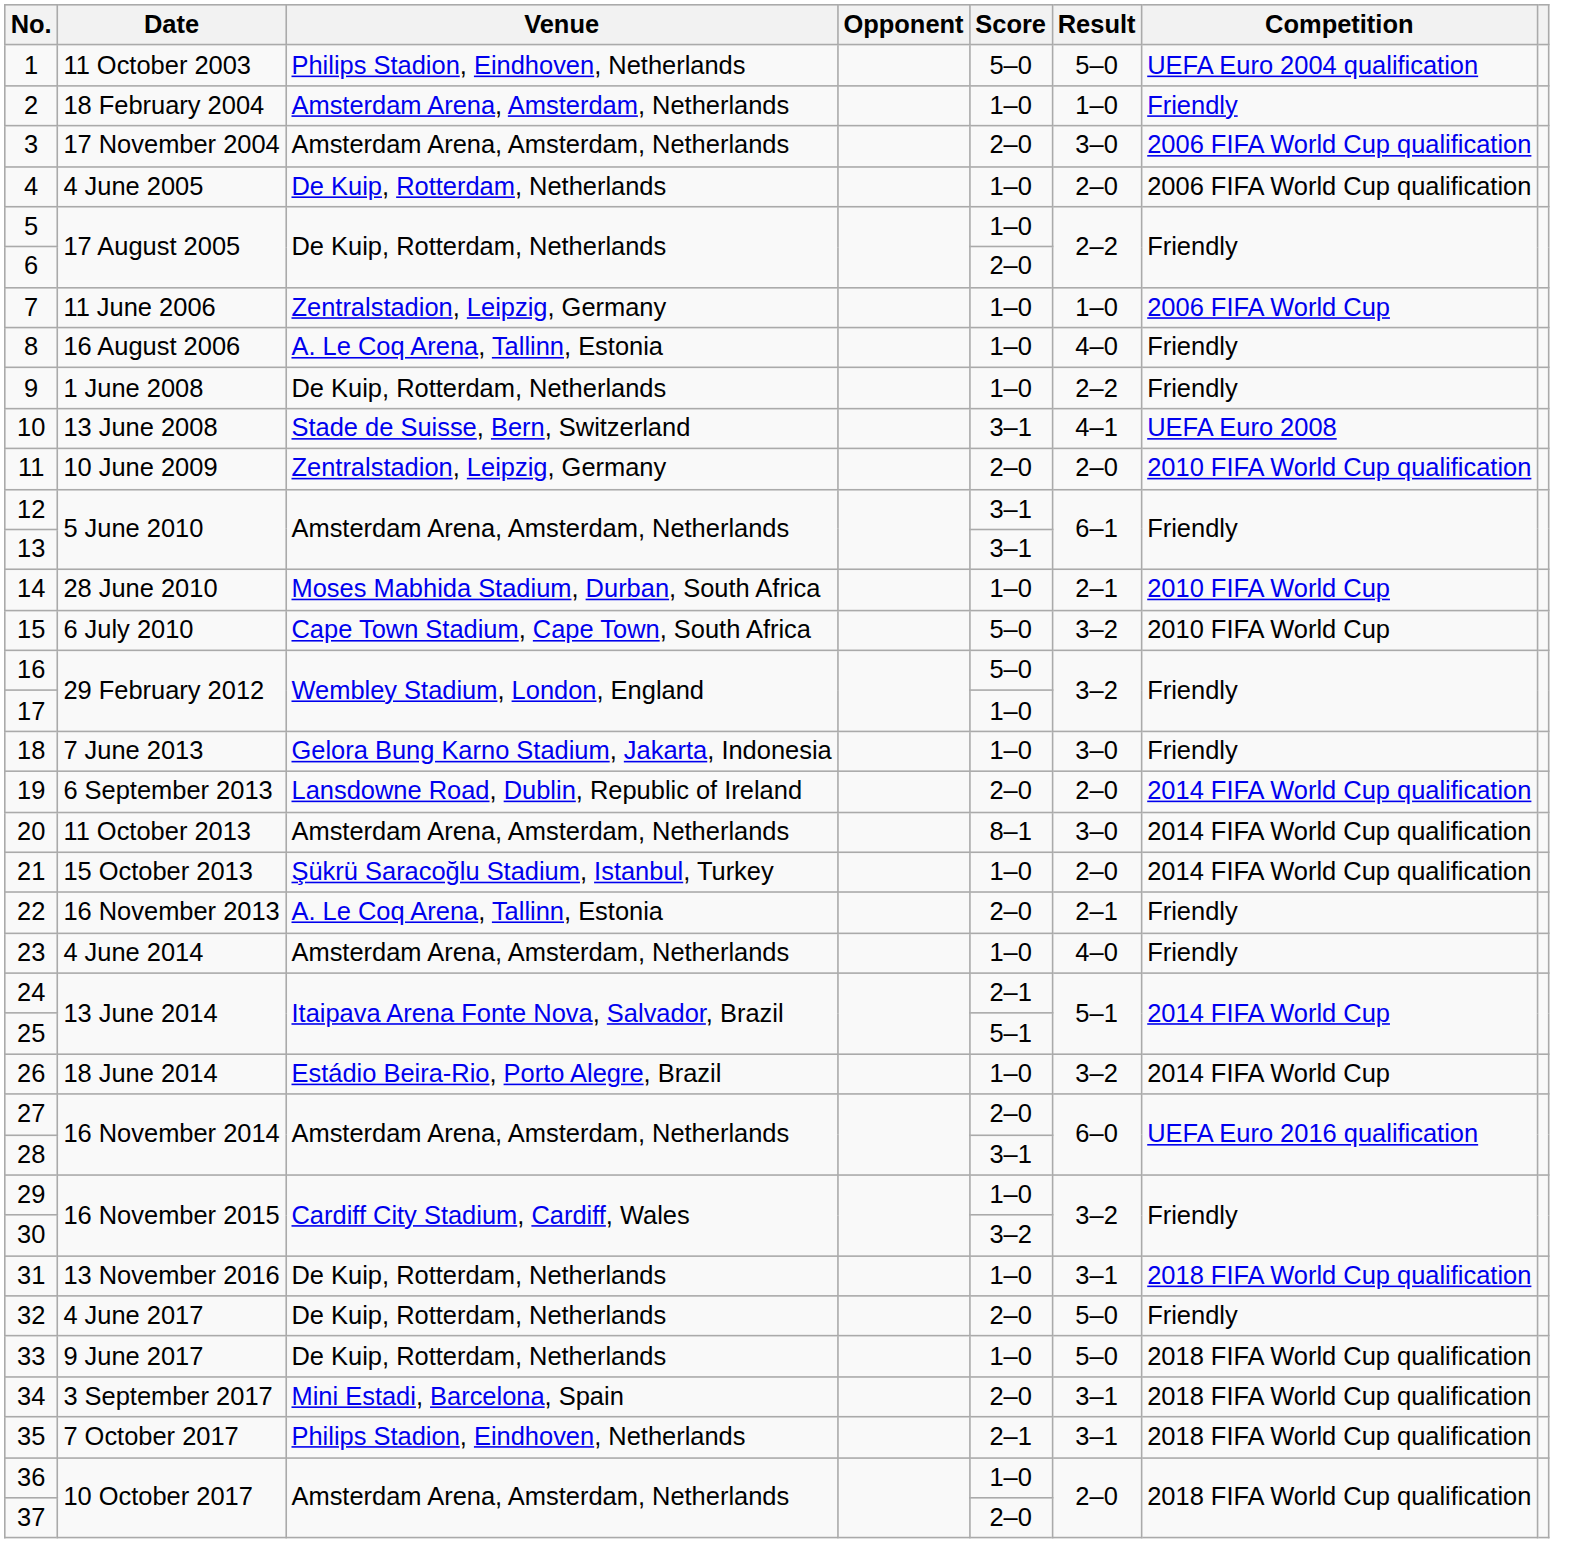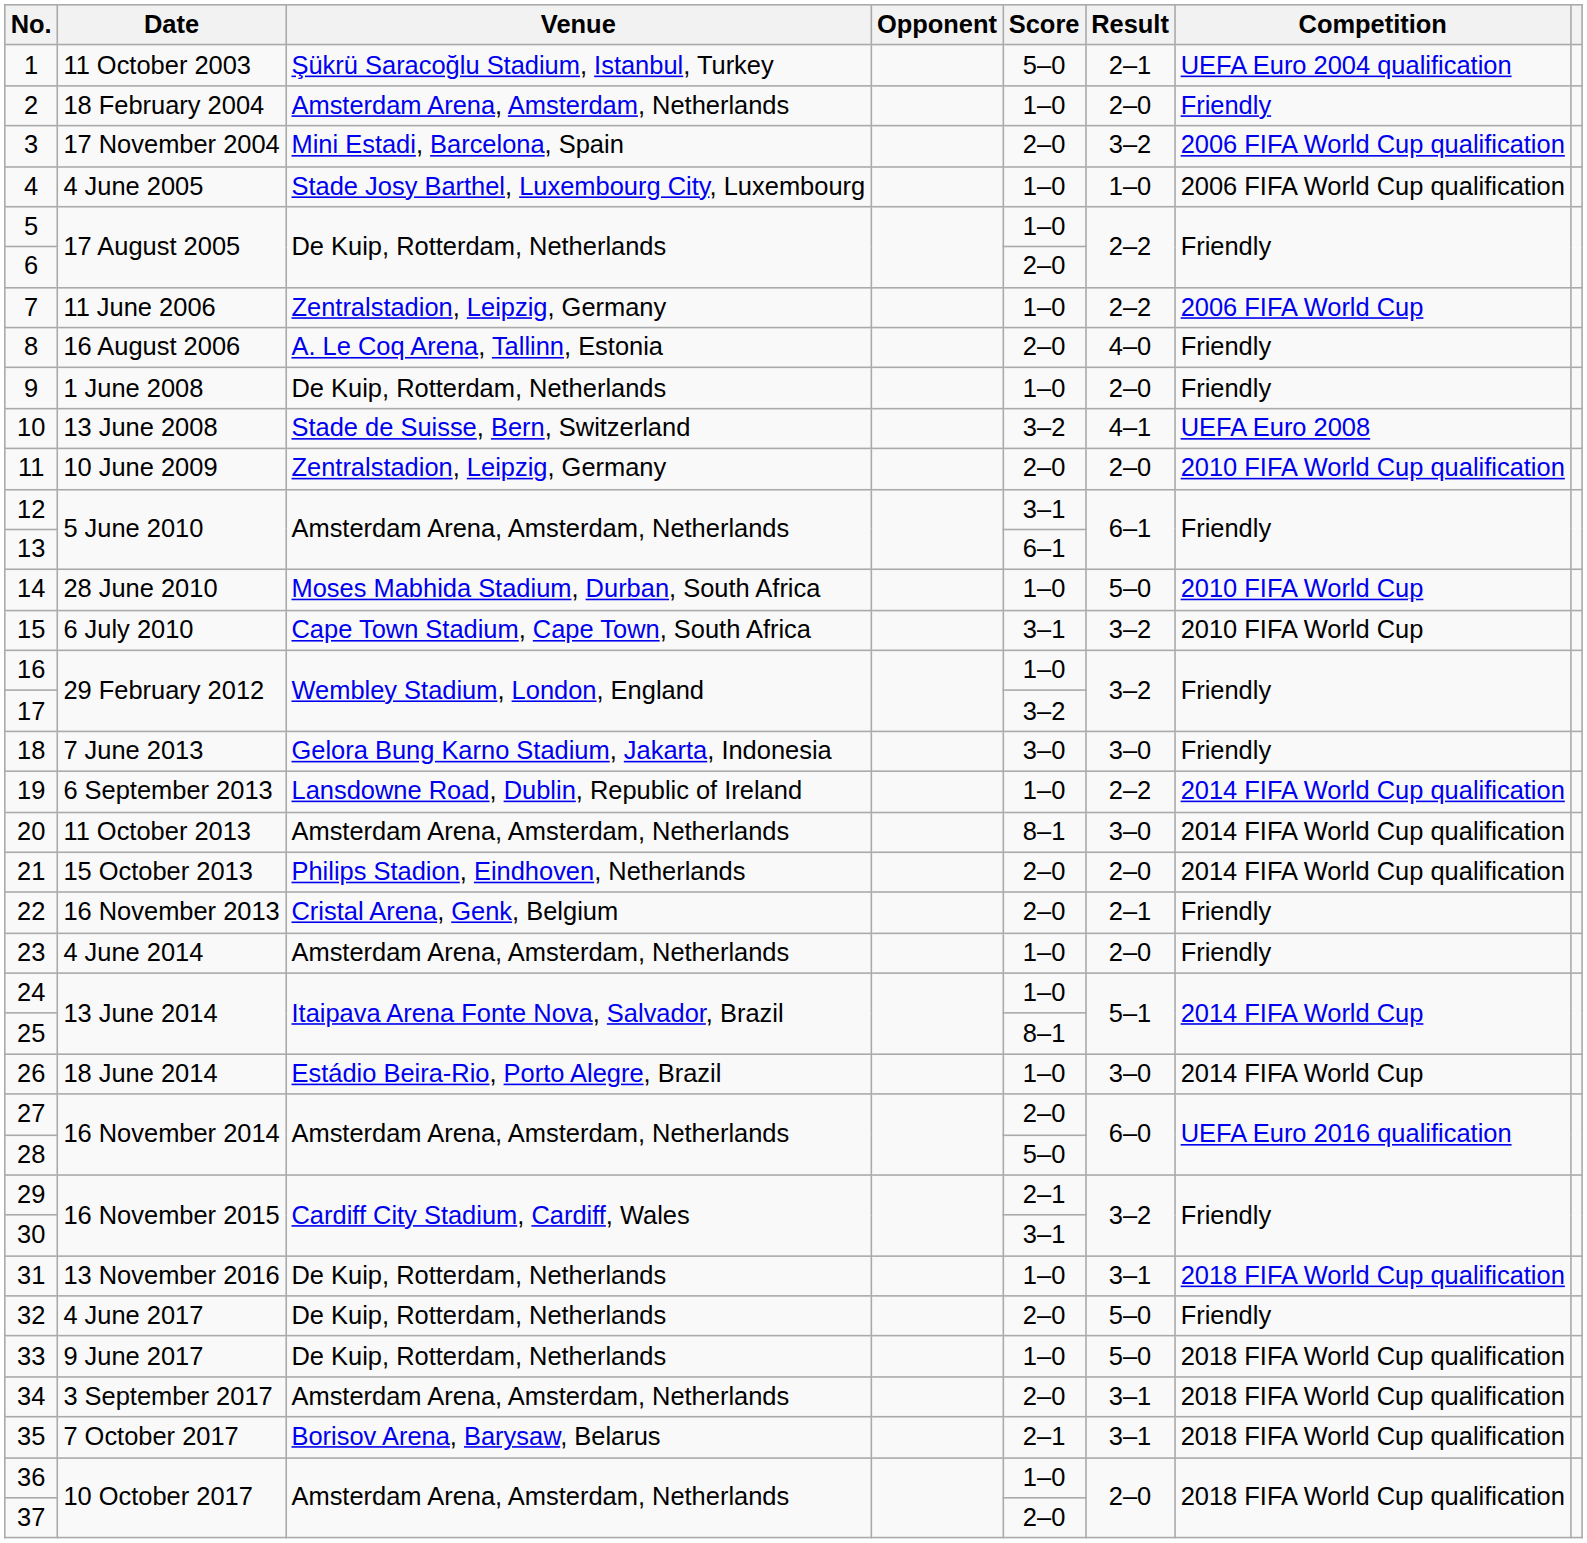(518, 65) Philips Stadion, Eindhoven, Netherlands -> (533, 65) Şükrü Saracoğlu Stadium, Istanbul, Turkey
(1097, 65) 5–0 -> (1130, 65) 2–1
(1097, 105) 1–0 -> (1130, 105) 2–0
(540, 145) Amsterdam Arena, Amsterdam, Netherlands -> (458, 145) Mini Estadi, Barcelona, Spain
(1097, 145) 3–0 -> (1130, 145) 3–2
(479, 186) De Kuip, Rotterdam, Netherlands -> (578, 186) Stade Josy Barthel, Luxembourg City, Luxembourg
(1097, 186) 2–0 -> (1130, 186) 1–0
(1097, 307) 1–0 -> (1130, 307) 2–2
(1011, 347) 1–0 -> (1044, 347) 2–0
(1097, 387) 2–2 -> (1130, 387) 2–0
(1011, 428) 3–1 -> (1044, 428) 3–2
(1011, 549) 3–1 -> (1044, 549) 6–1
(1097, 589) 2–1 -> (1130, 589) 5–0
(1011, 629) 5–0 -> (1044, 629) 3–1
(1011, 670) 5–0 -> (1044, 670) 1–0
(1011, 710) 1–0 -> (1044, 710) 3–2
(1011, 750) 1–0 -> (1044, 750) 3–0
(1011, 791) 2–0 -> (1044, 791) 1–0
(1097, 791) 2–0 -> (1130, 791) 2–2
(533, 871) Şükrü Saracoğlu Stadium, Istanbul, Turkey -> (518, 871) Philips Stadion, Eindhoven, Netherlands
(1011, 871) 1–0 -> (1044, 871) 2–0
(477, 912) A. Le Coq Arena, Tallinn, Estonia -> (455, 912) Cristal Arena, Genk, Belgium
(1097, 952) 4–0 -> (1130, 952) 2–0
(1011, 992) 2–1 -> (1044, 992) 1–0
(1011, 1033) 5–1 -> (1044, 1033) 8–1
(1097, 1073) 3–2 -> (1130, 1073) 3–0
(1011, 1154) 3–1 -> (1044, 1154) 5–0
(1011, 1194) 1–0 -> (1044, 1194) 2–1
(1011, 1235) 3–2 -> (1044, 1235) 3–1
(458, 1396) Mini Estadi, Barcelona, Spain -> (540, 1396) Amsterdam Arena, Amsterdam, Netherlands
(518, 1436) Philips Stadion, Eindhoven, Netherlands -> (476, 1436) Borisov Arena, Barysaw, Belarus
